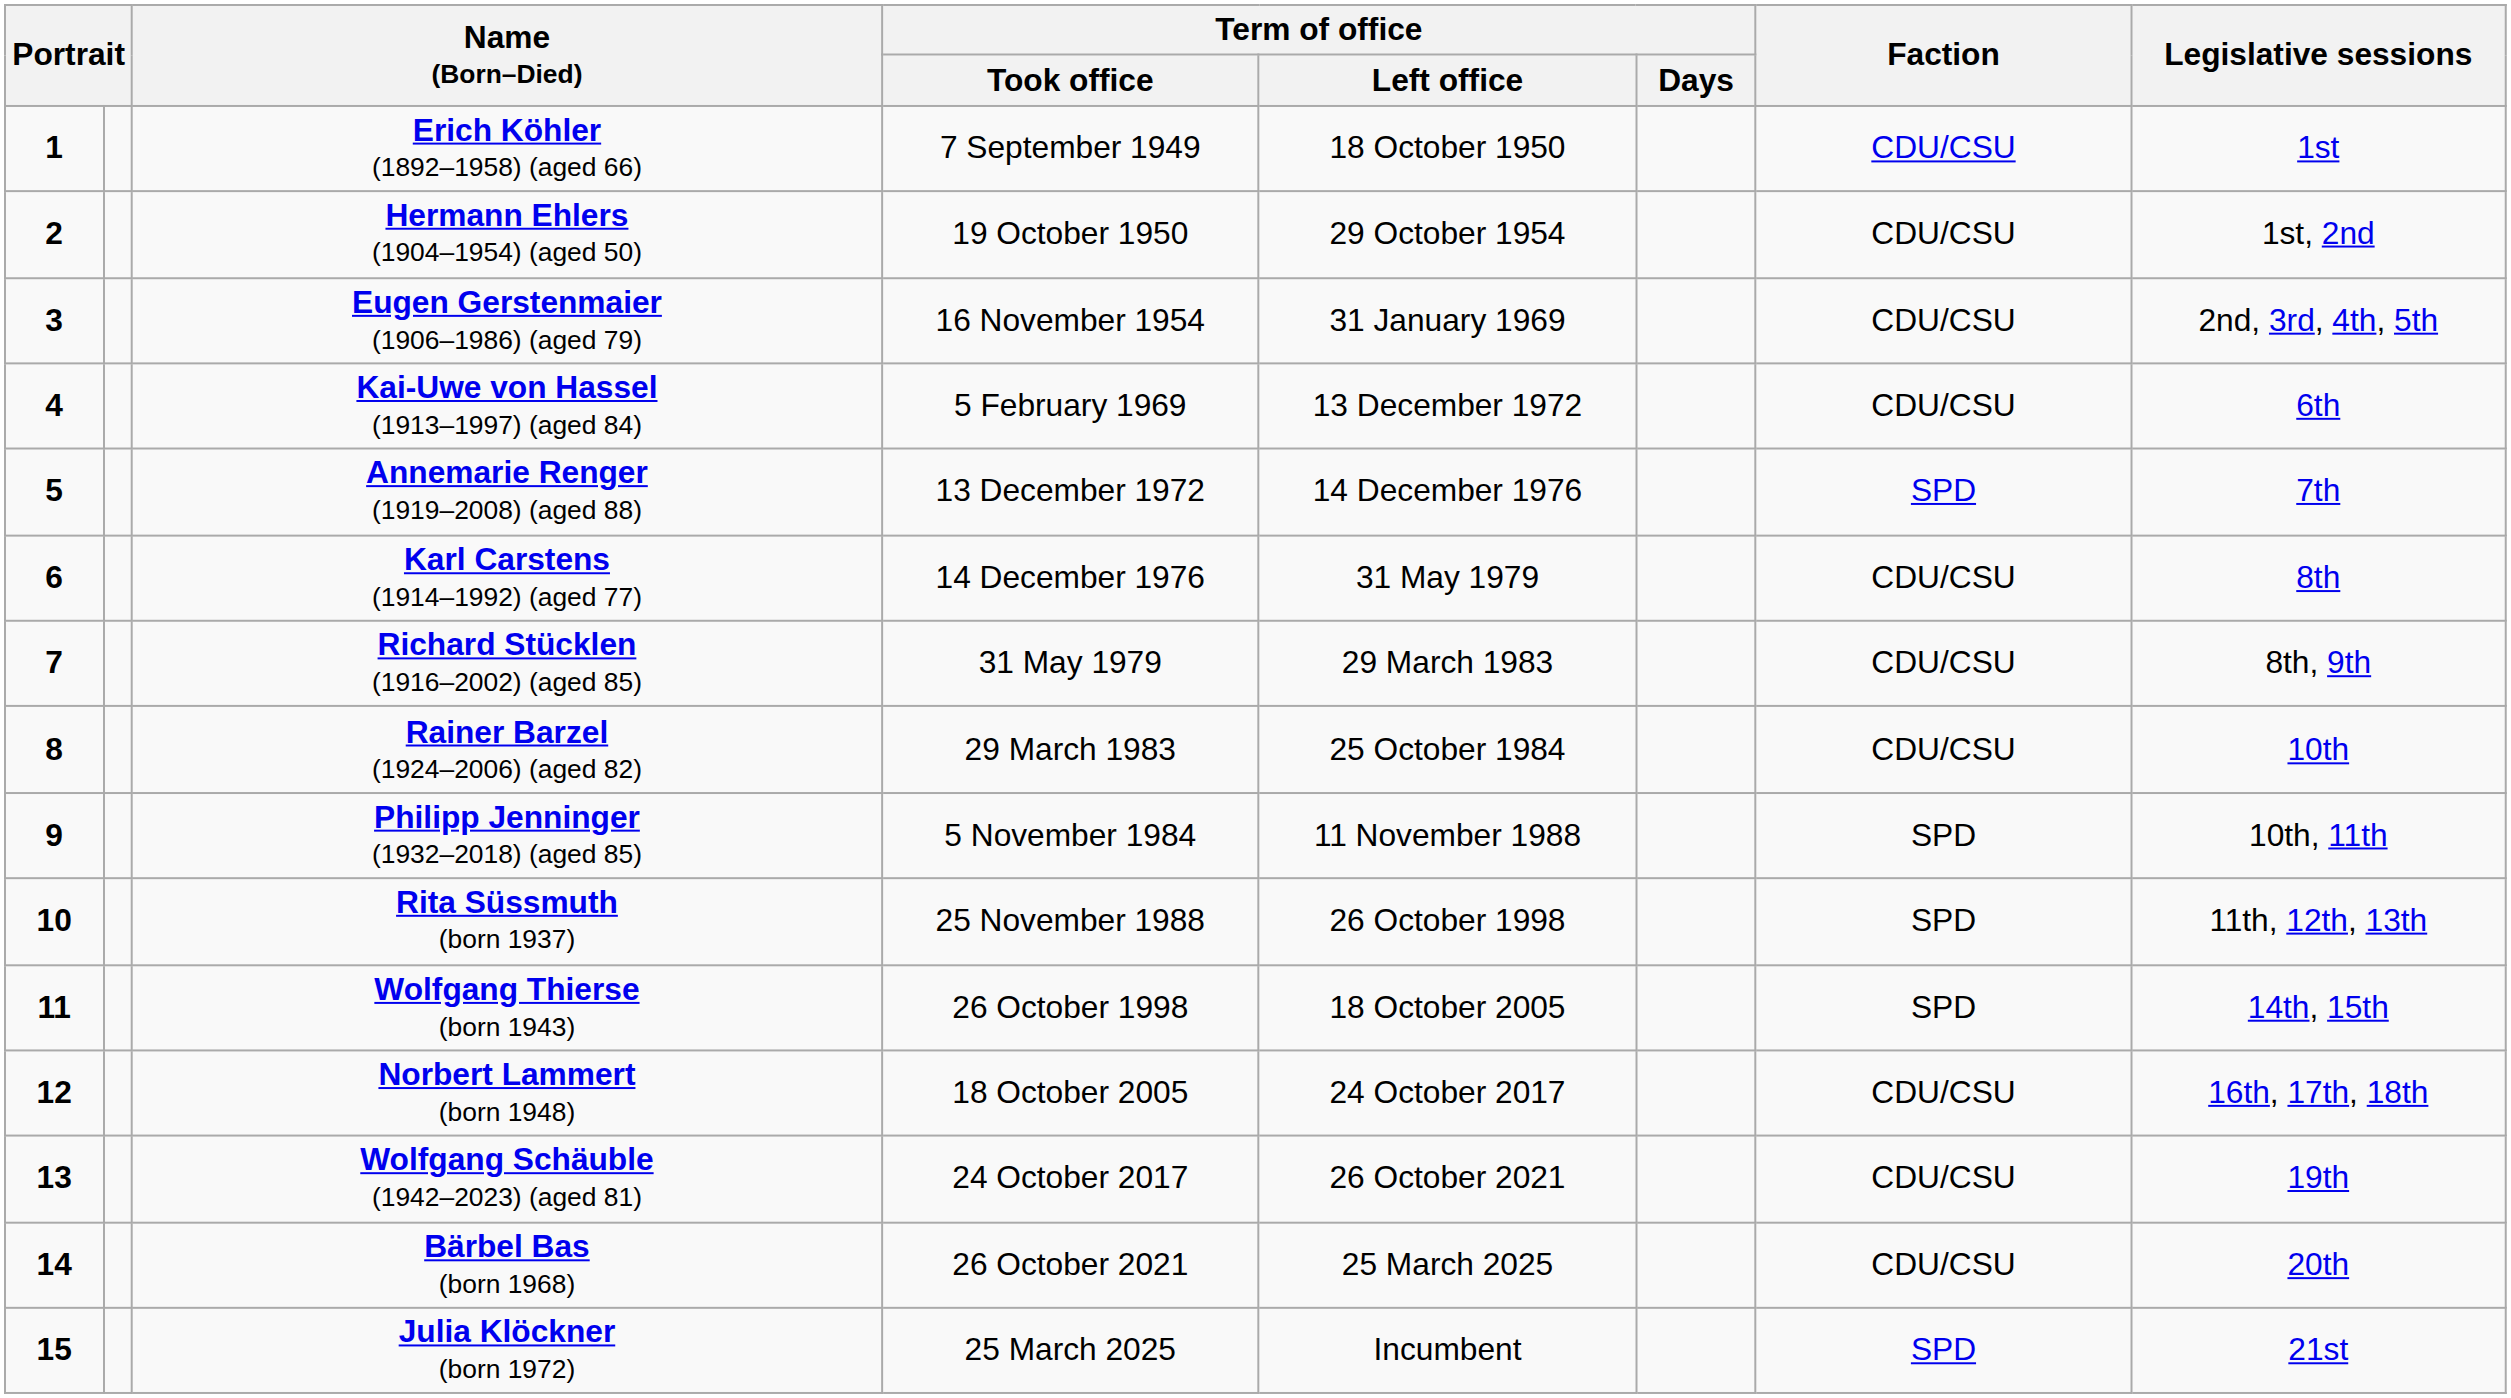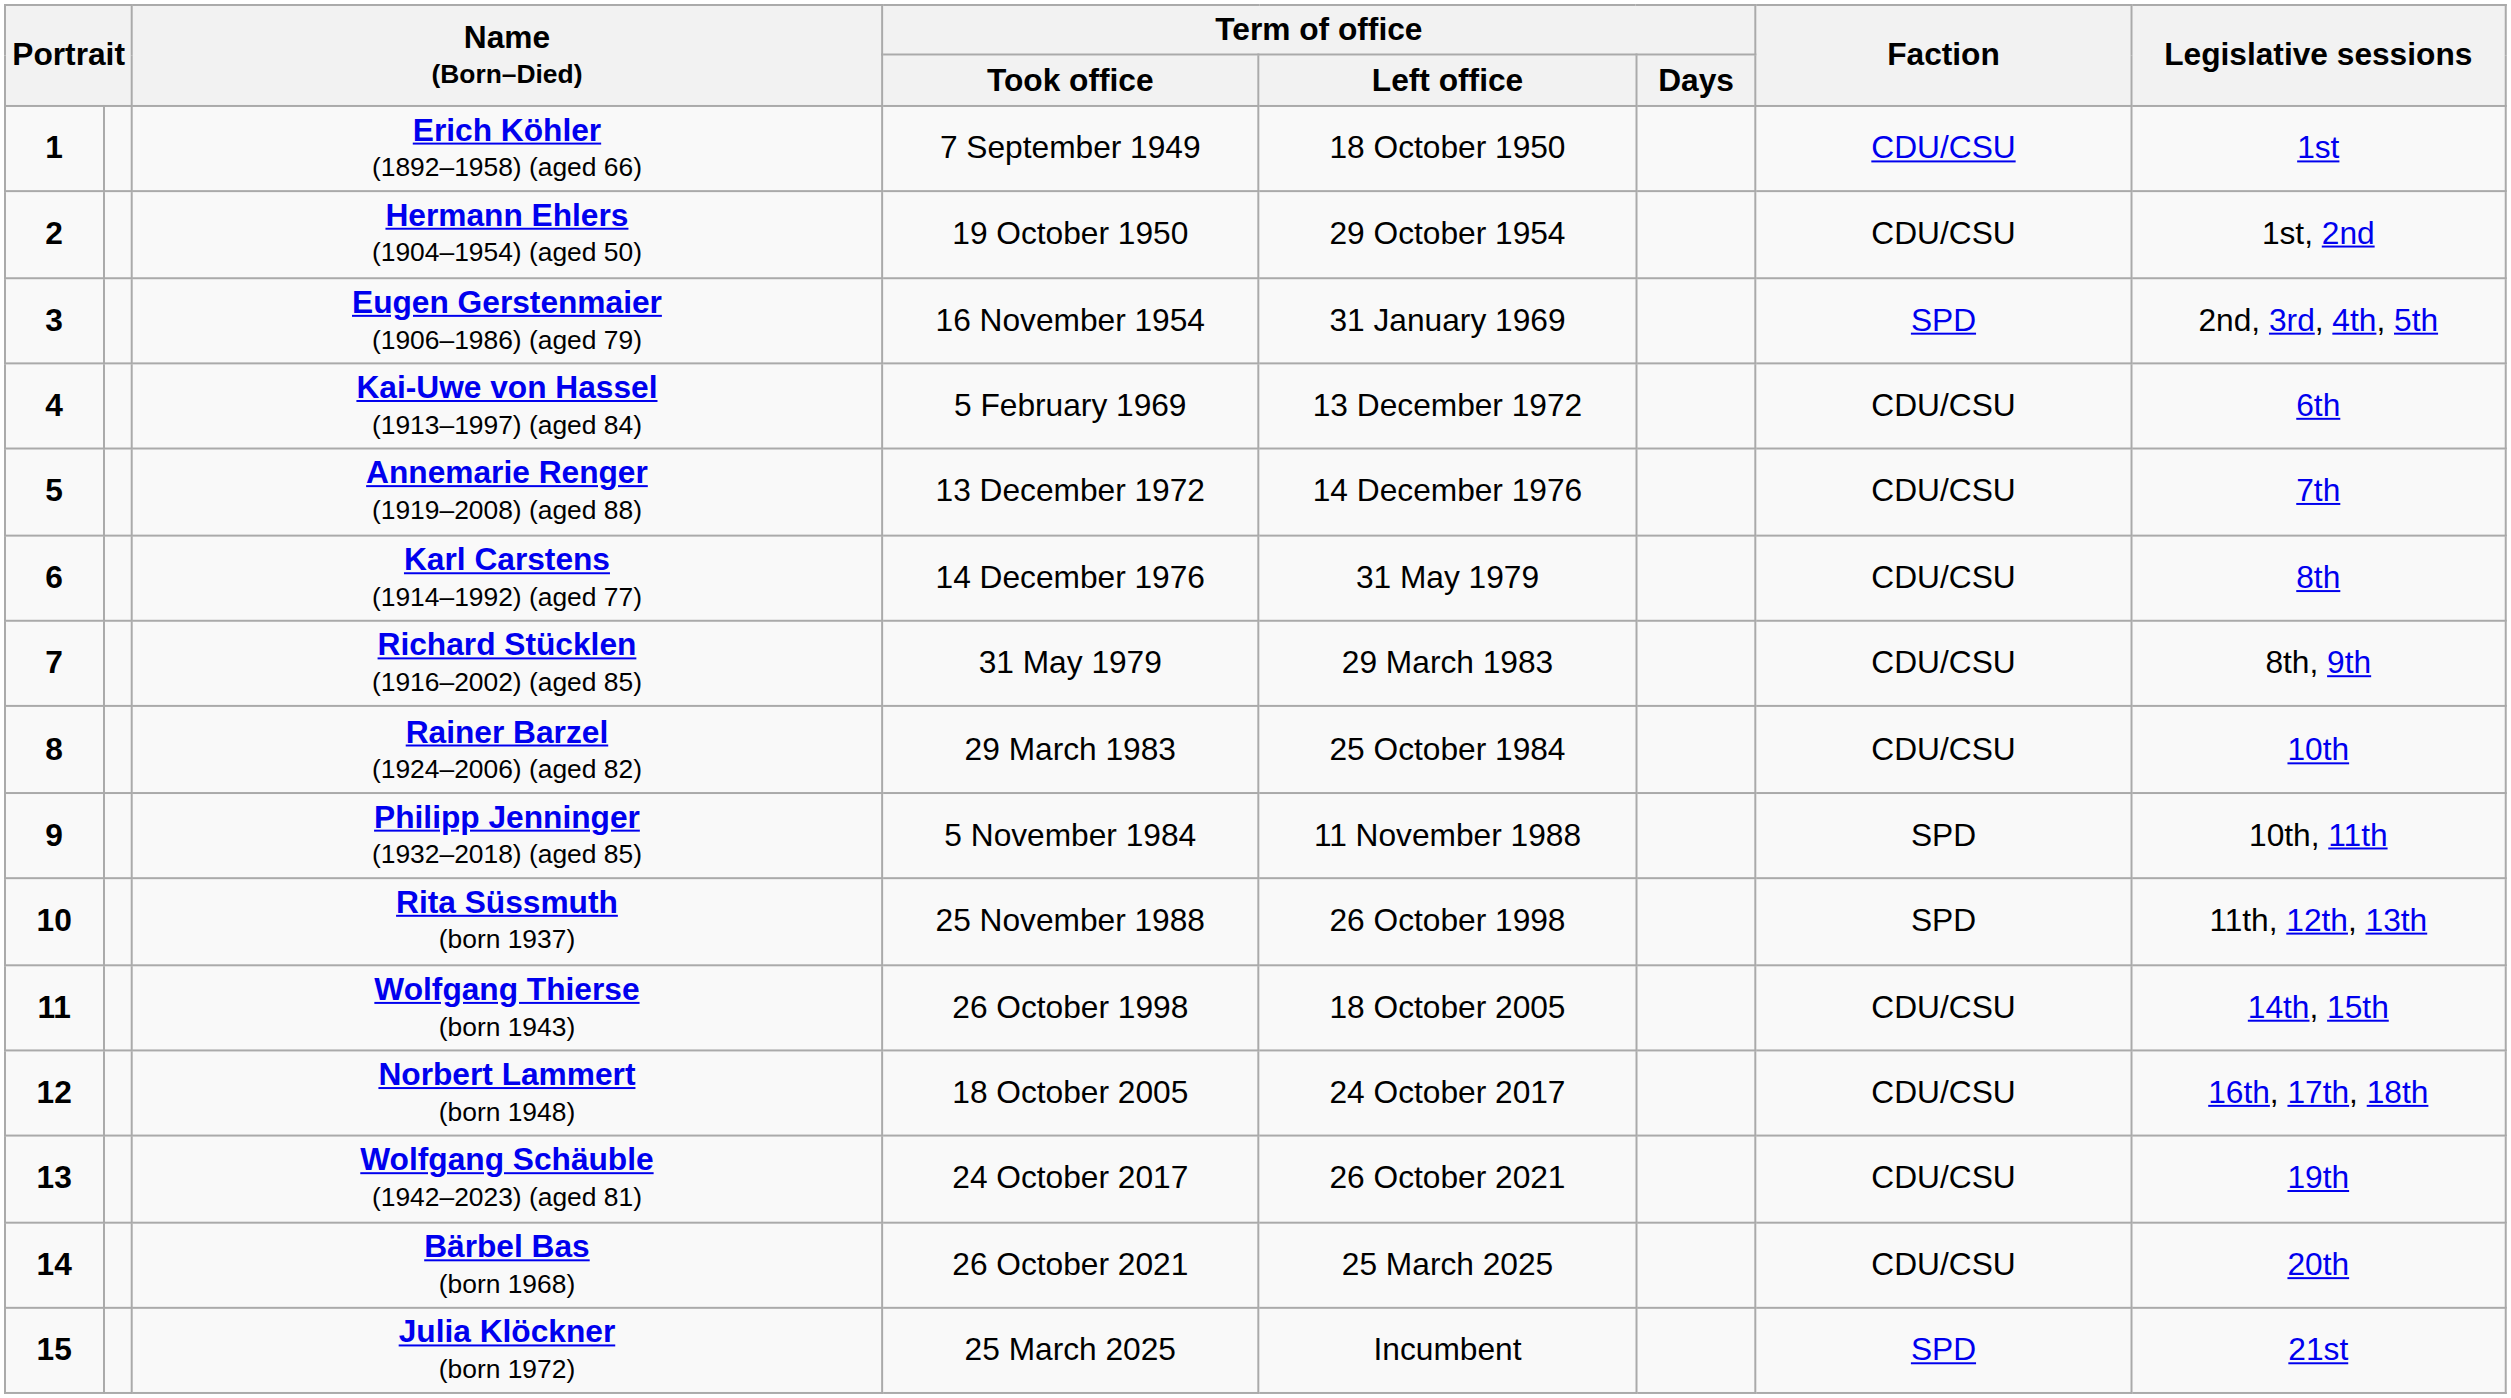(1943, 319) CDU/CSU -> (1943, 319) SPD
(1943, 491) SPD -> (1943, 491) CDU/CSU
(1943, 1006) SPD -> (1943, 1006) CDU/CSU
